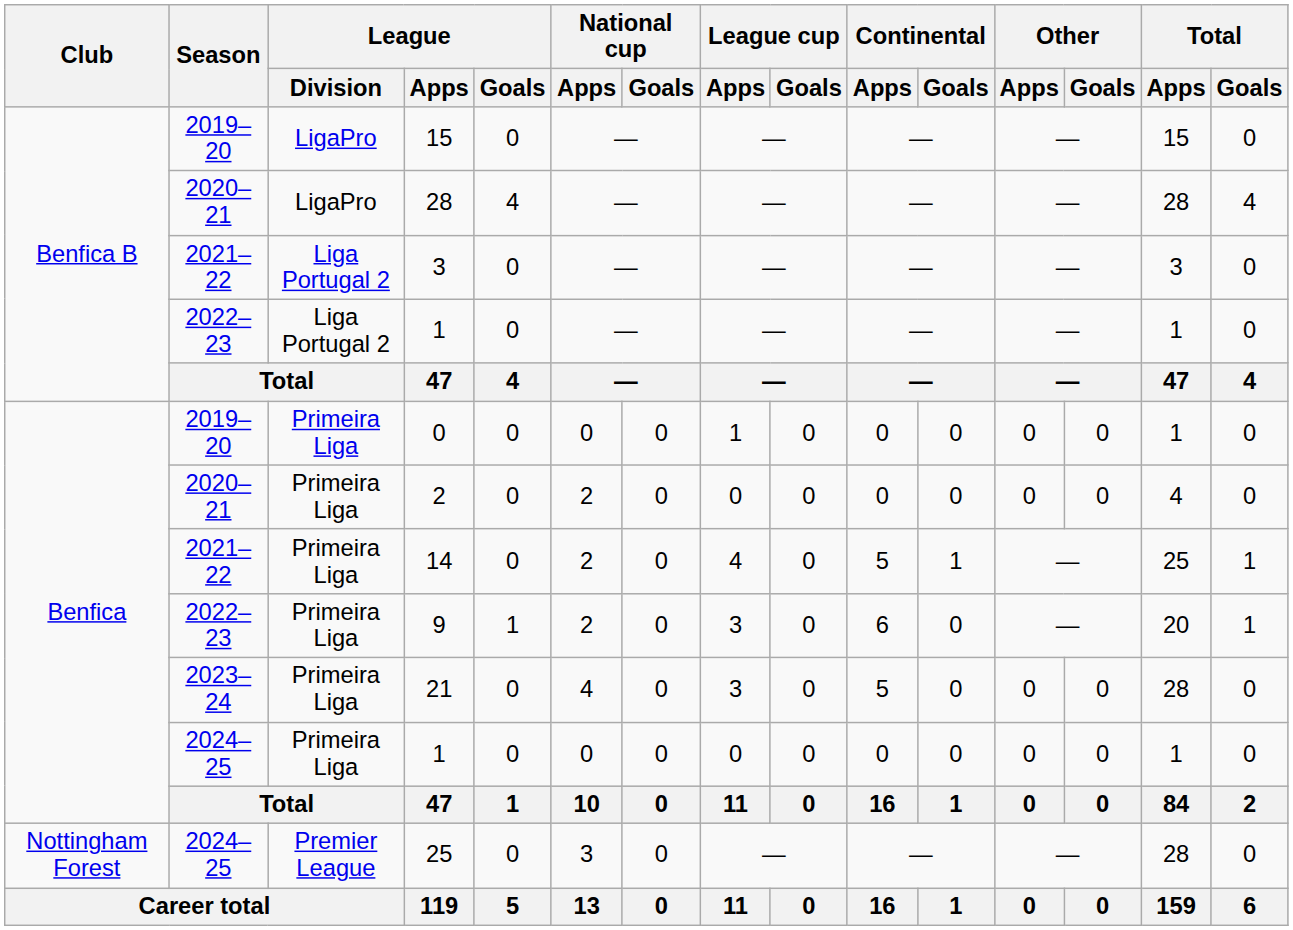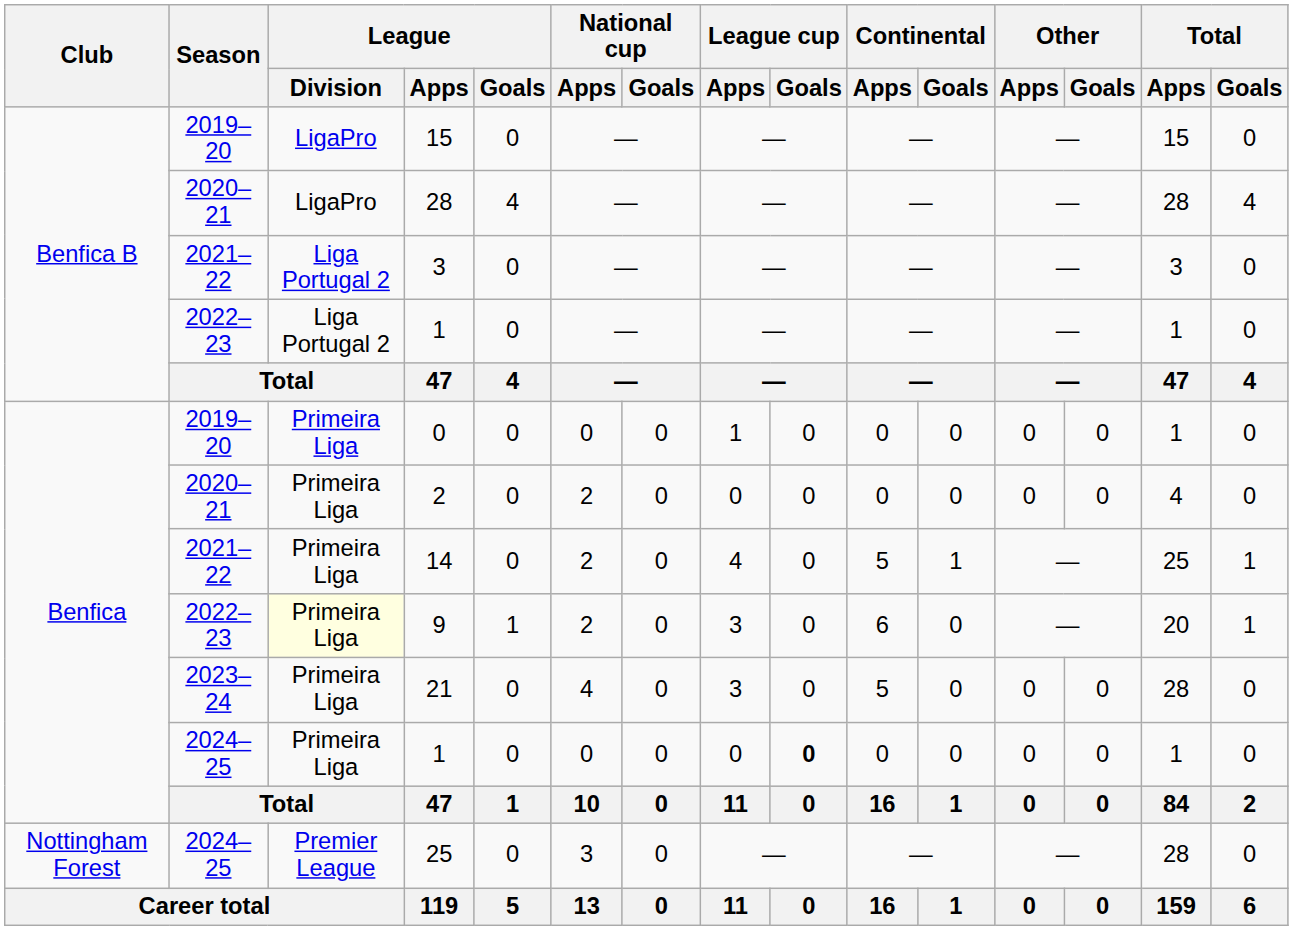(336, 625) no background -> (336, 625) lightyellow background
(809, 753) normal -> (809, 753) bold
